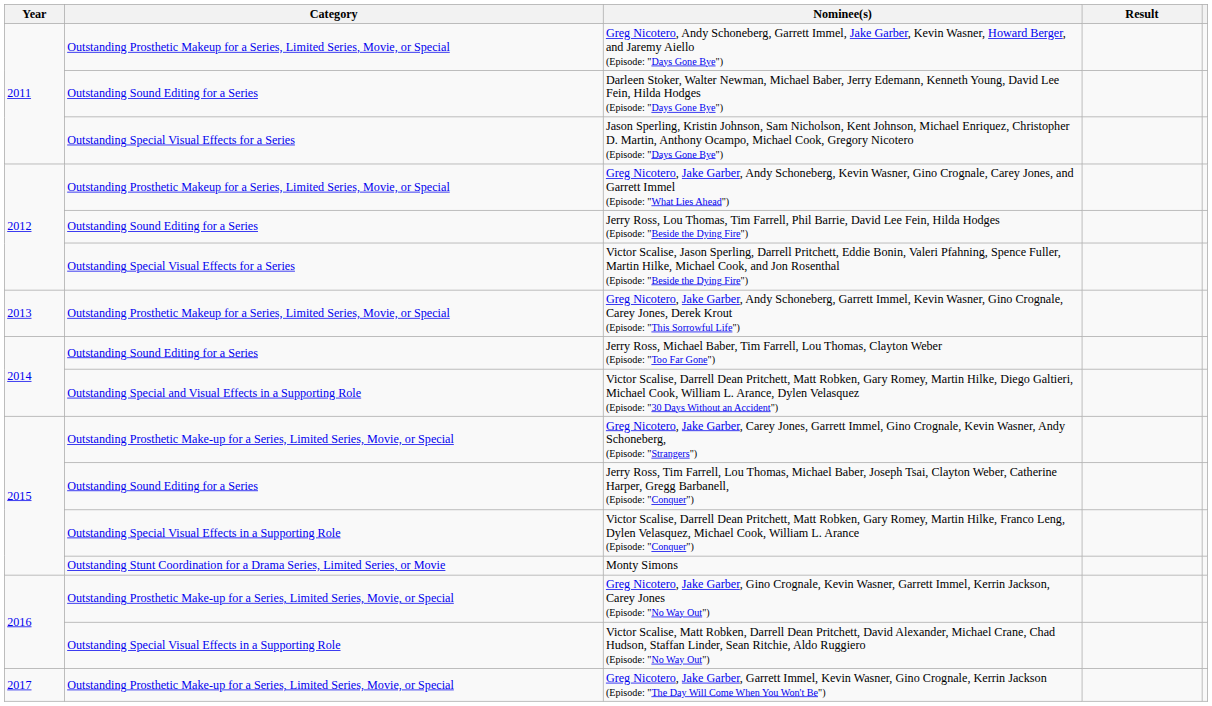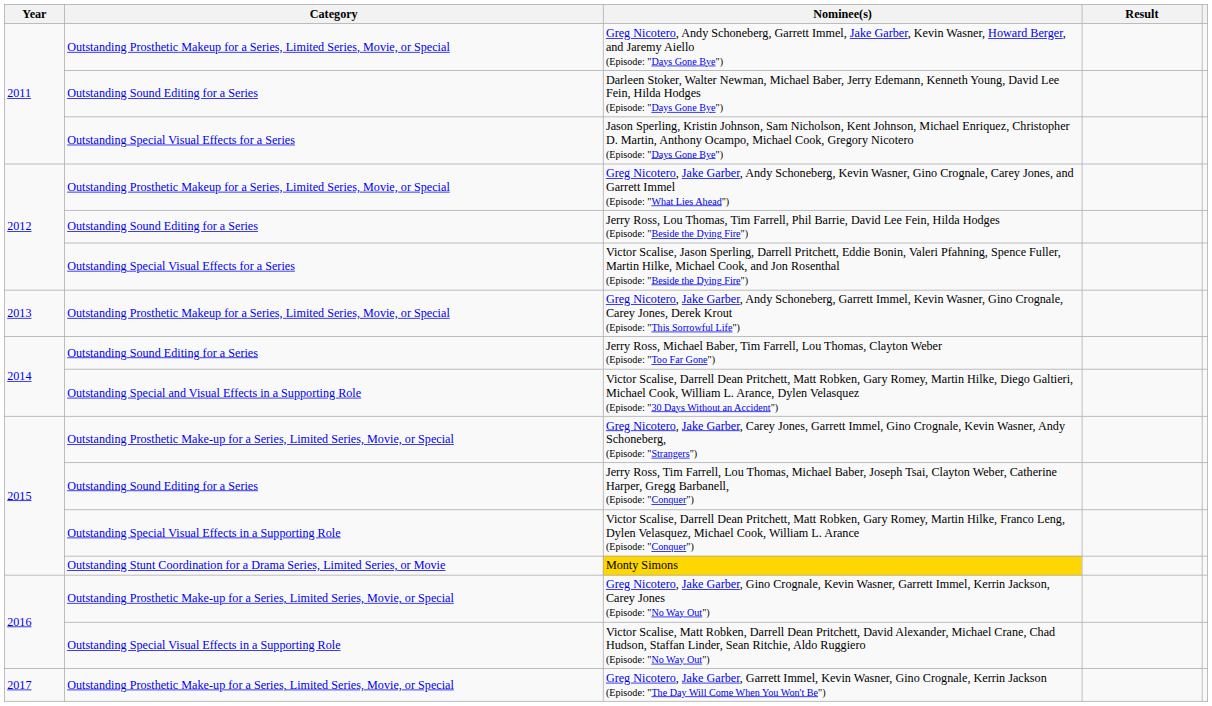(642, 565) no background -> (642, 565) gold background
